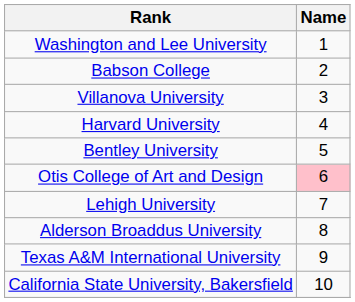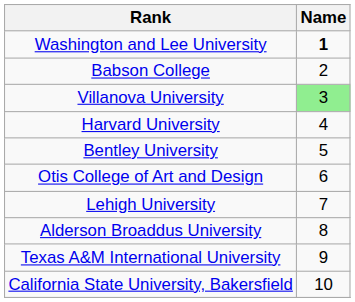(323, 44) normal -> (323, 44) bold
(323, 97) no background -> (323, 97) lightgreen background
(323, 177) pink background -> (323, 177) no background
